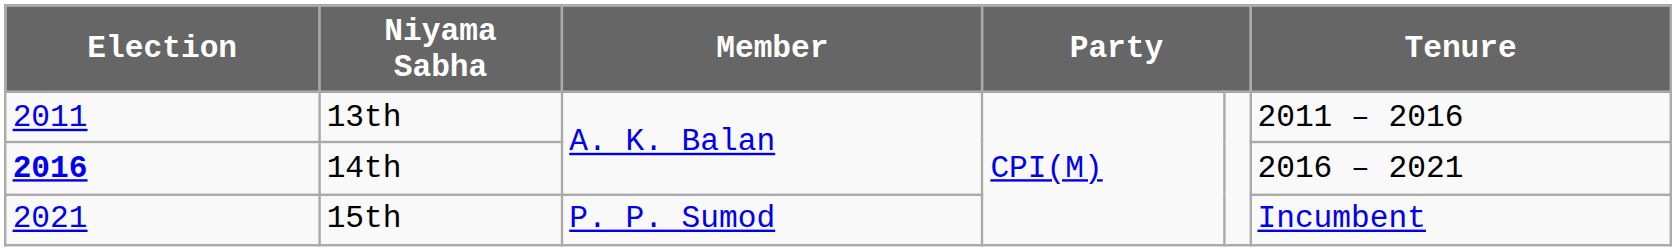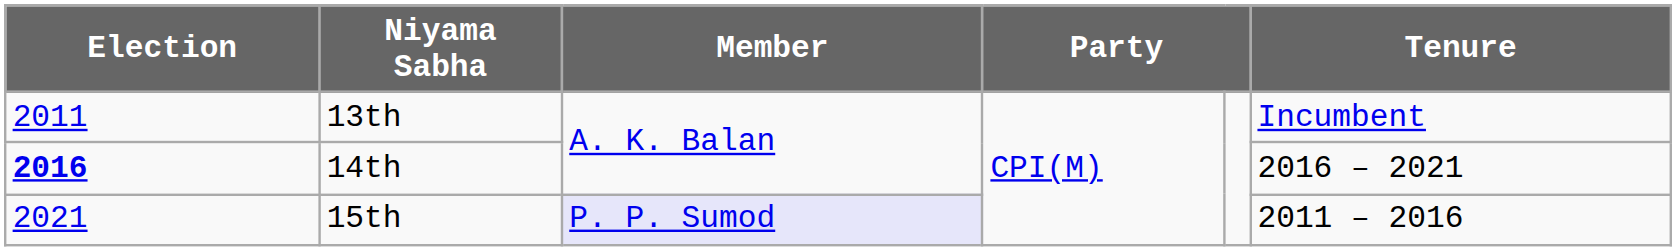(1360, 117) 2011 – 2016 -> (1342, 117) Incumbent
(672, 219) no background -> (672, 219) lavender background
(1342, 219) Incumbent -> (1360, 219) 2011 – 2016
